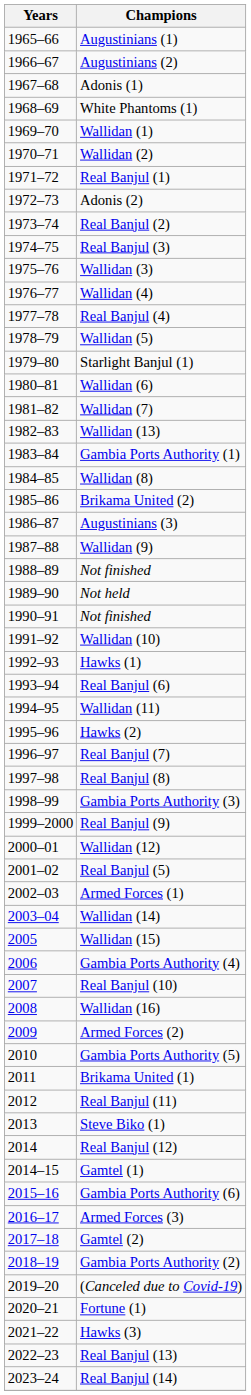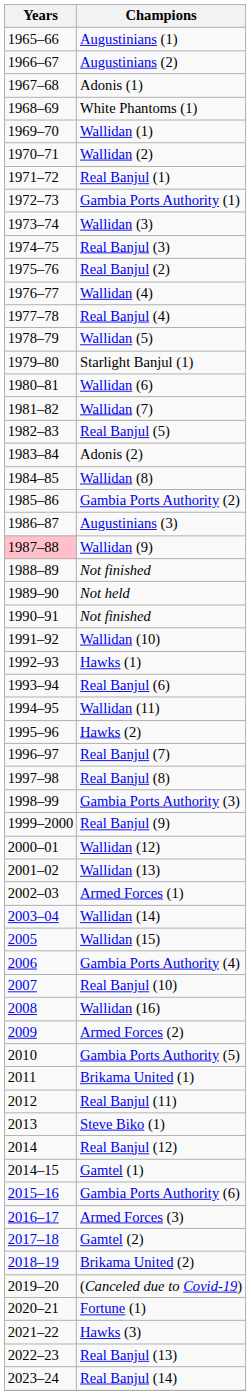(111, 200) Adonis (2) -> (160, 200) Gambia Ports Authority (1)
(125, 223) Real Banjul (2) -> (116, 223) Wallidan (3)
(116, 270) Wallidan (3) -> (125, 270) Real Banjul (2)
(120, 431) Wallidan (13) -> (125, 431) Real Banjul (5)
(160, 454) Gambia Ports Authority (1) -> (111, 454) Adonis (2)
(137, 500) Brikama United (2) -> (160, 500) Gambia Ports Authority (2)
(33, 547) no background -> (33, 547) pink background
(125, 870) Real Banjul (5) -> (120, 870) Wallidan (13)
(160, 1262) Gambia Ports Authority (2) -> (137, 1262) Brikama United (2)
